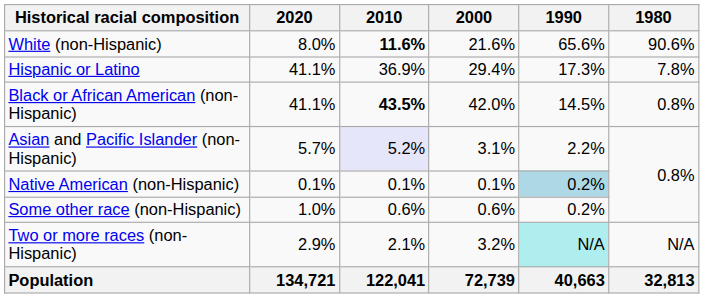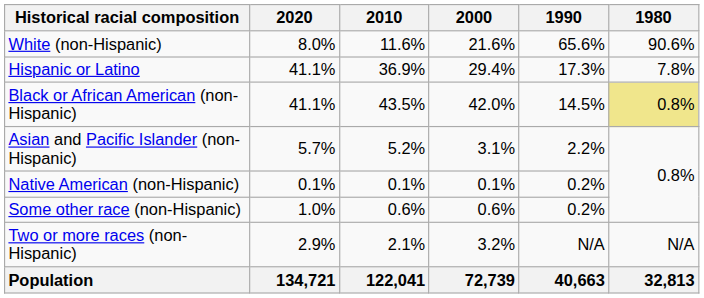(402, 44) bold -> (403, 44) normal
(402, 105) bold -> (402, 105) normal
(676, 105) no background -> (676, 105) khaki background
(407, 149) lavender background -> (407, 149) no background
(586, 184) lightblue background -> (586, 184) no background
(591, 245) paleturquoise background -> (591, 245) no background
